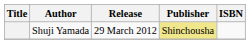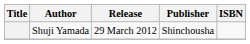(188, 30) khaki background -> (188, 30) no background
